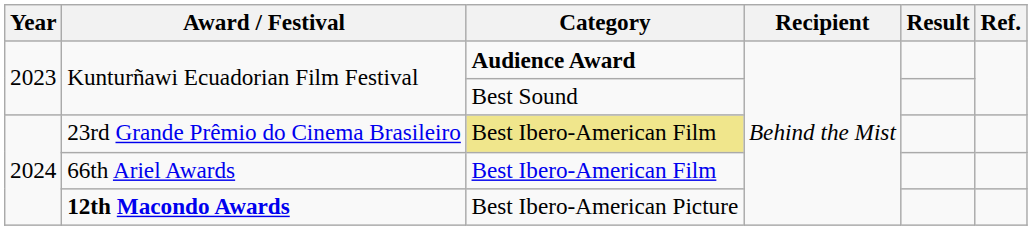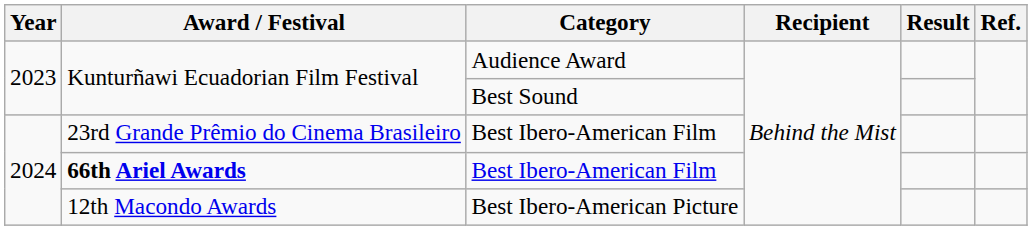(553, 59) bold -> (549, 59) normal
(594, 133) khaki background -> (594, 133) no background
(151, 170) normal -> (157, 170) bold
(178, 206) bold -> (172, 206) normal
